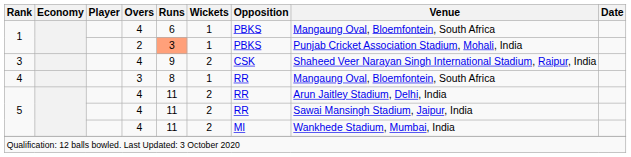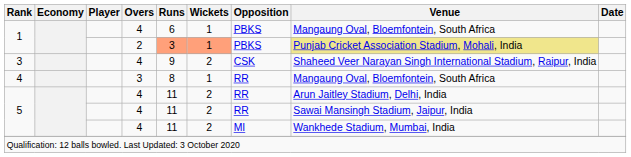(209, 45) no background -> (209, 45) lightsalmon background
(408, 45) no background -> (408, 45) khaki background
